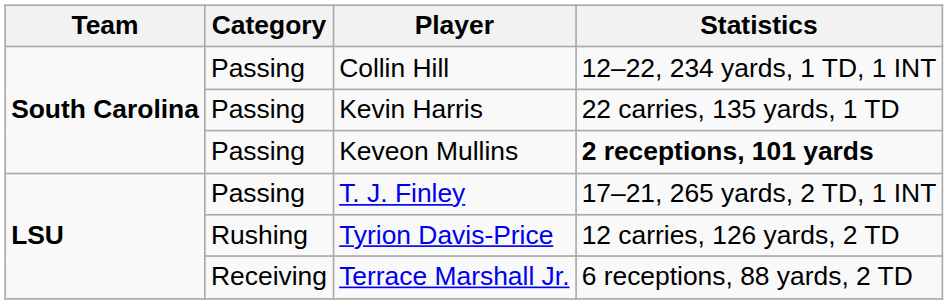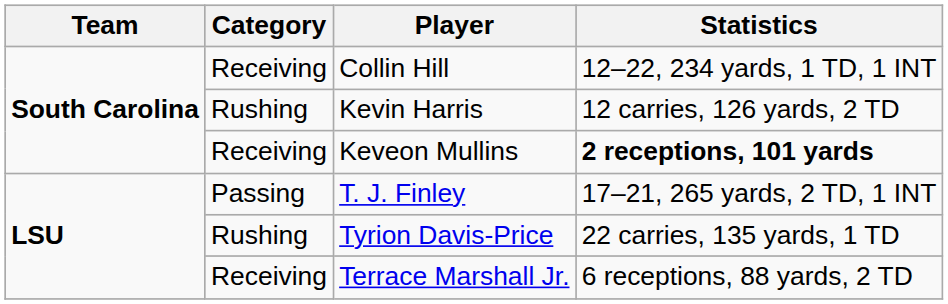(258, 67) Passing -> (269, 67) Receiving
(258, 109) Passing -> (259, 109) Rushing
(741, 109) 22 carries, 135 yards, 1 TD -> (741, 109) 12 carries, 126 yards, 2 TD
(258, 151) Passing -> (269, 151) Receiving
(741, 235) 12 carries, 126 yards, 2 TD -> (741, 235) 22 carries, 135 yards, 1 TD
